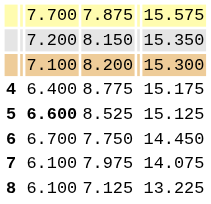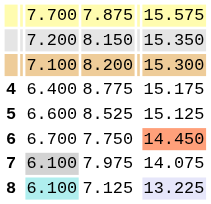(52, 114) bold -> (52, 114) normal
(174, 139) no background -> (174, 139) lightsalmon background
(52, 164) no background -> (52, 164) lightgrey background
(52, 189) no background -> (52, 189) paleturquoise background
(174, 189) no background -> (174, 189) lavender background
